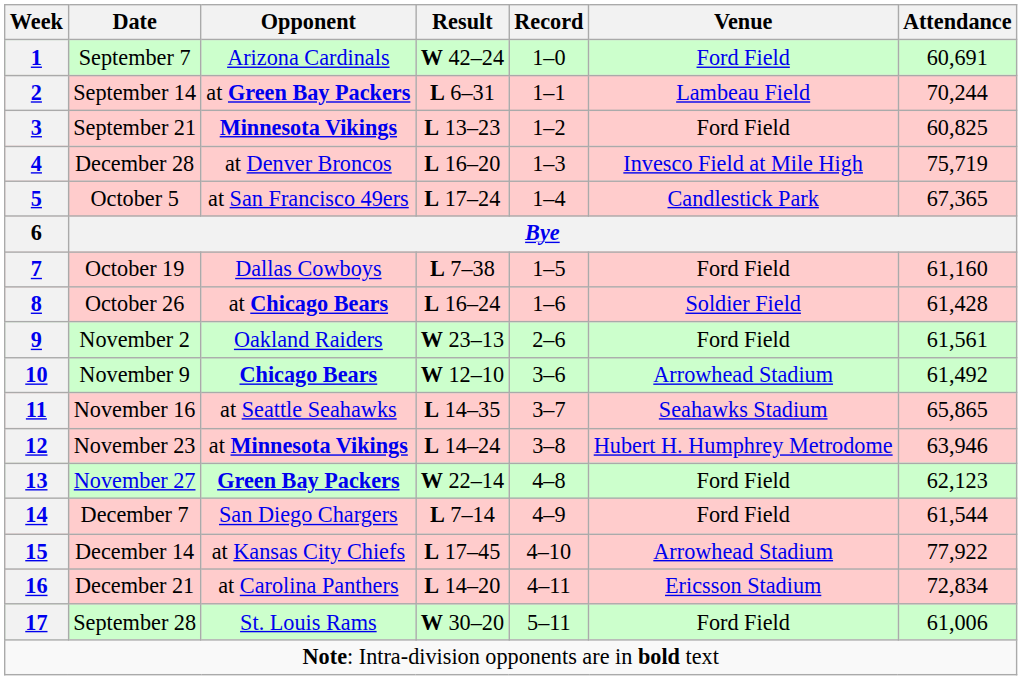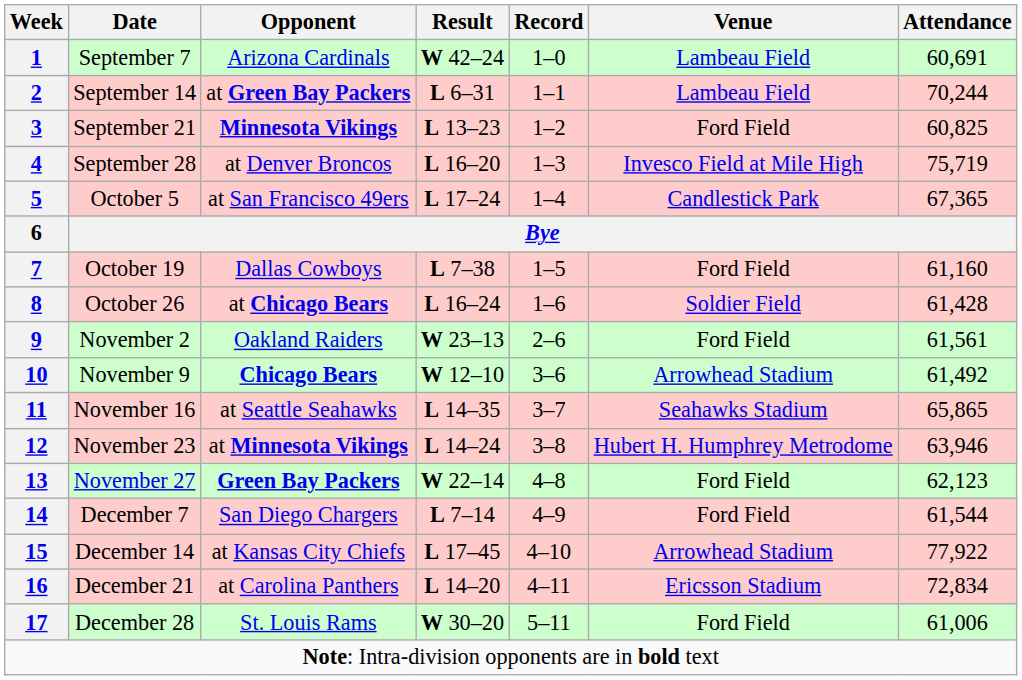(743, 57) Ford Field -> (743, 57) Lambeau Field
(135, 163) December 28 -> (135, 163) September 28
(135, 621) September 28 -> (135, 621) December 28
